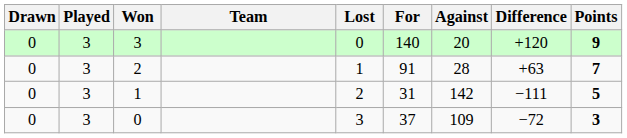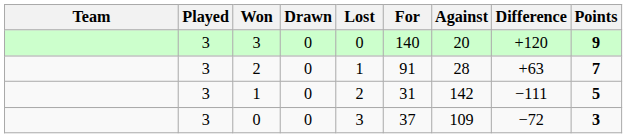columns swapped: (249, 17) <-> (32, 17)
